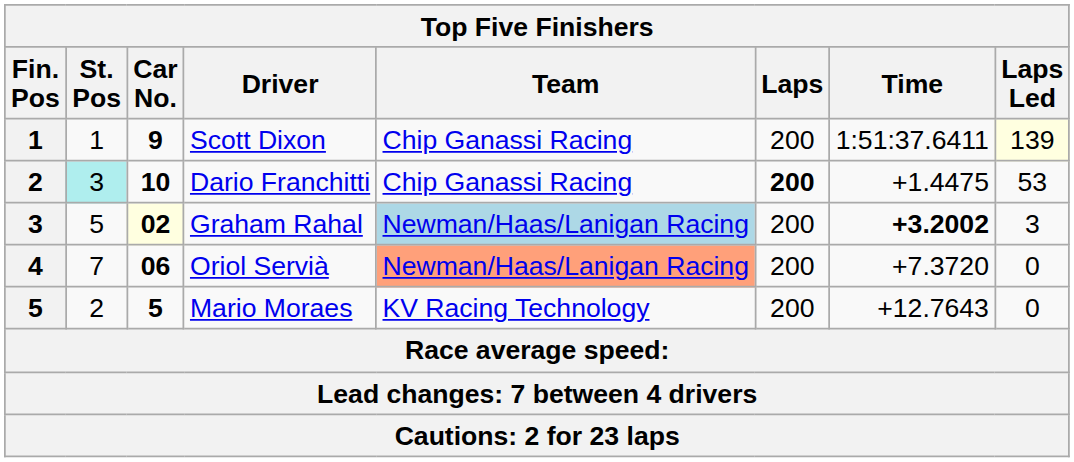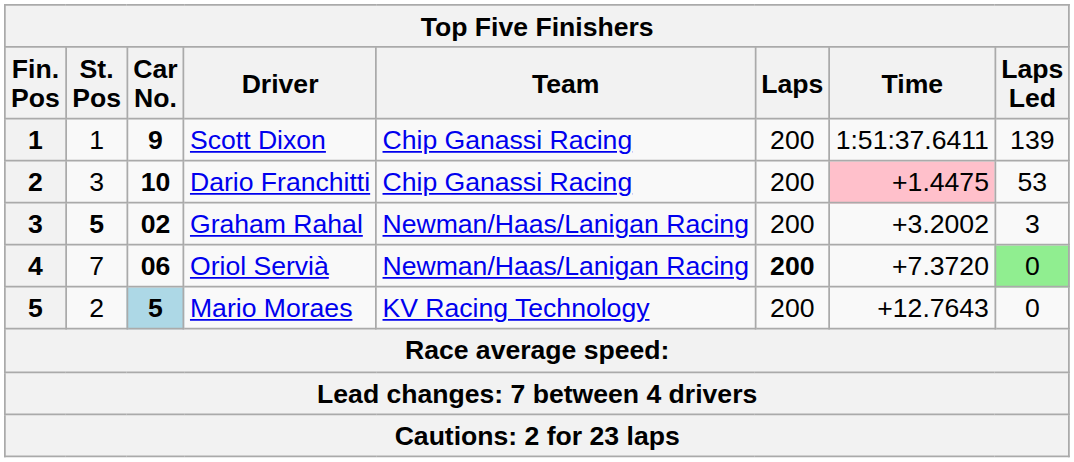(1032, 140) lightyellow background -> (1032, 140) no background
(97, 182) paleturquoise background -> (97, 182) no background
(792, 182) bold -> (792, 182) normal
(941, 182) no background -> (941, 182) pink background
(97, 224) normal -> (97, 224) bold
(155, 224) lightyellow background -> (155, 224) no background
(566, 224) lightblue background -> (566, 224) no background
(941, 224) bold -> (941, 224) normal
(566, 266) lightsalmon background -> (566, 266) no background
(792, 266) normal -> (792, 266) bold
(1032, 266) no background -> (1032, 266) lightgreen background
(155, 309) no background -> (155, 309) lightblue background
